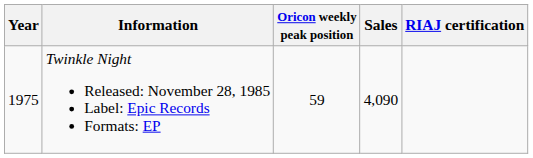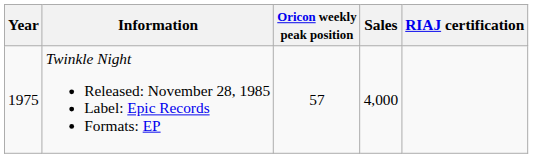(317, 99) 59 -> (317, 99) 57
(381, 99) 4,090 -> (381, 99) 4,000
